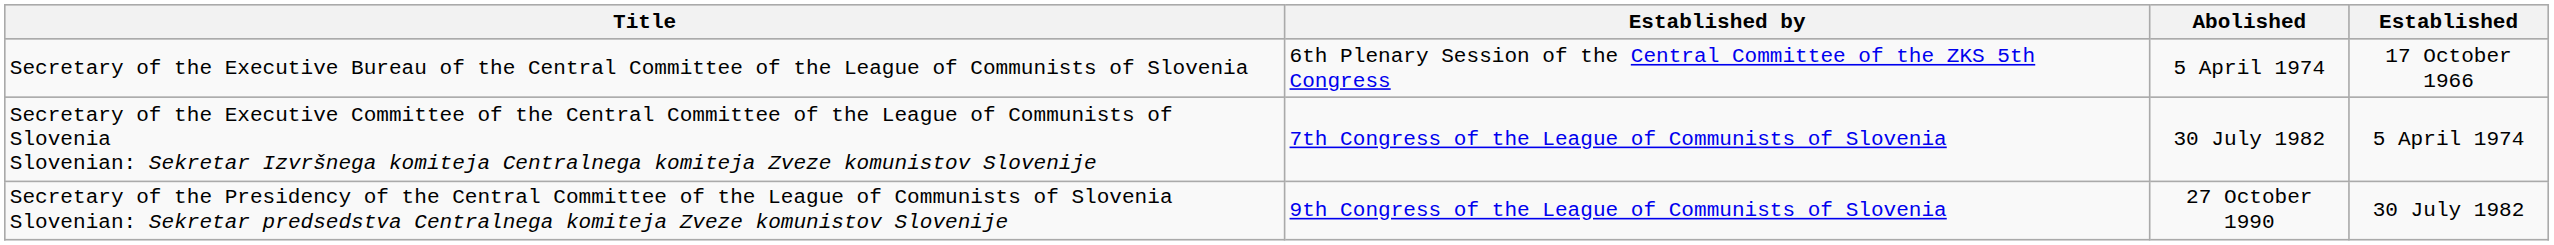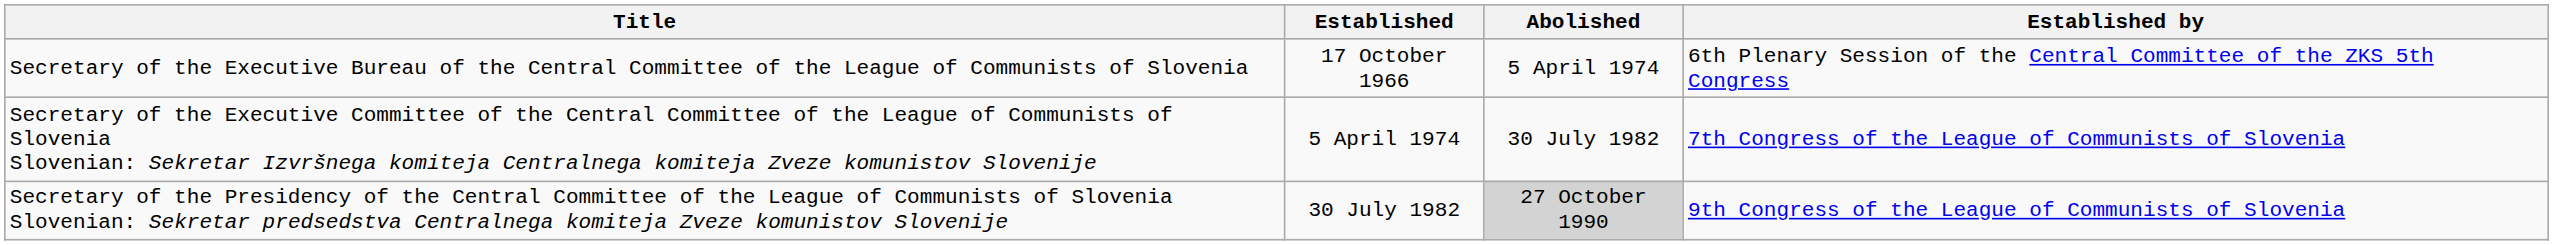columns swapped: (2449, 22) <-> (1717, 22)
(2249, 210) no background -> (1583, 210) lightgrey background
